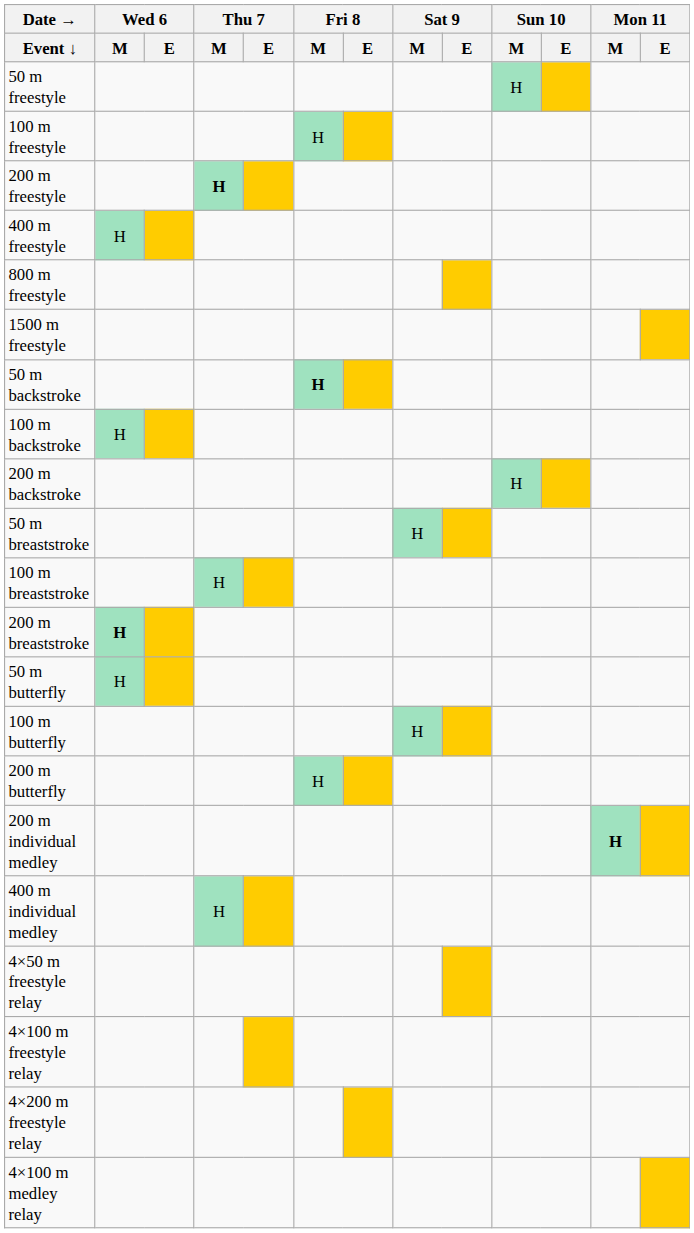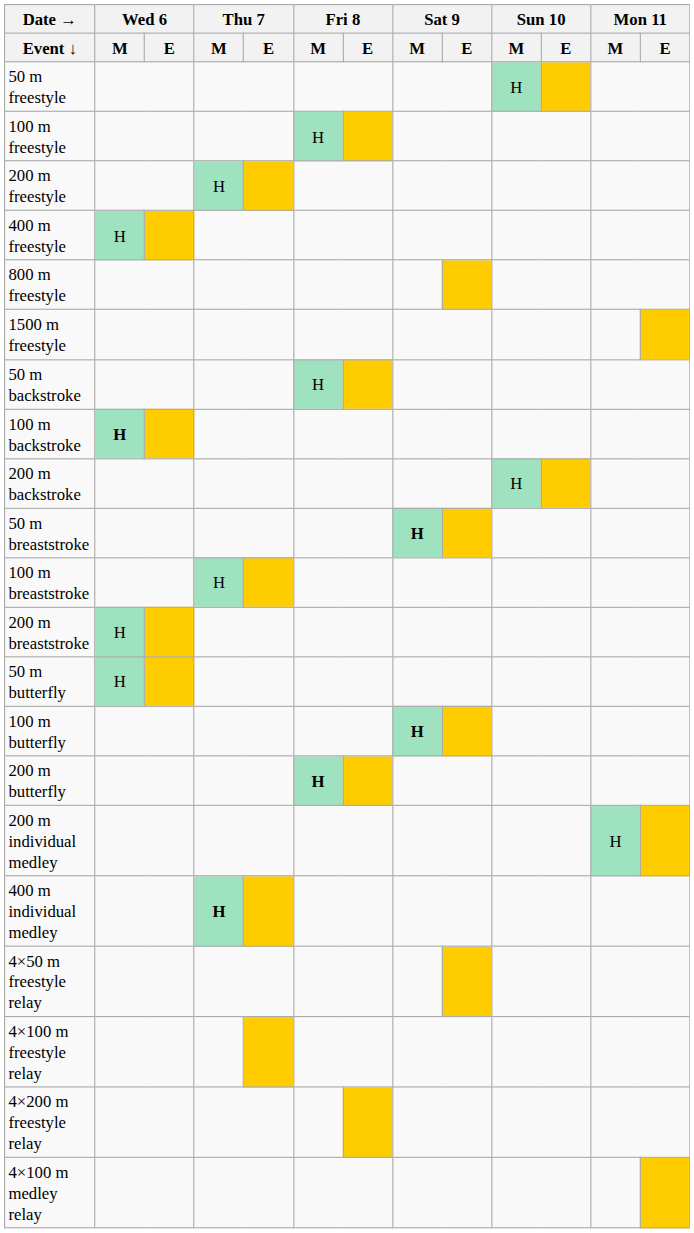(219, 186) bold -> (219, 186) normal
(318, 384) bold -> (318, 384) normal
(120, 434) normal -> (120, 434) bold
(417, 533) normal -> (417, 533) bold
(120, 632) bold -> (120, 632) normal
(417, 731) normal -> (417, 731) bold
(318, 781) normal -> (318, 781) bold
(615, 841) bold -> (615, 841) normal
(219, 911) normal -> (219, 911) bold
